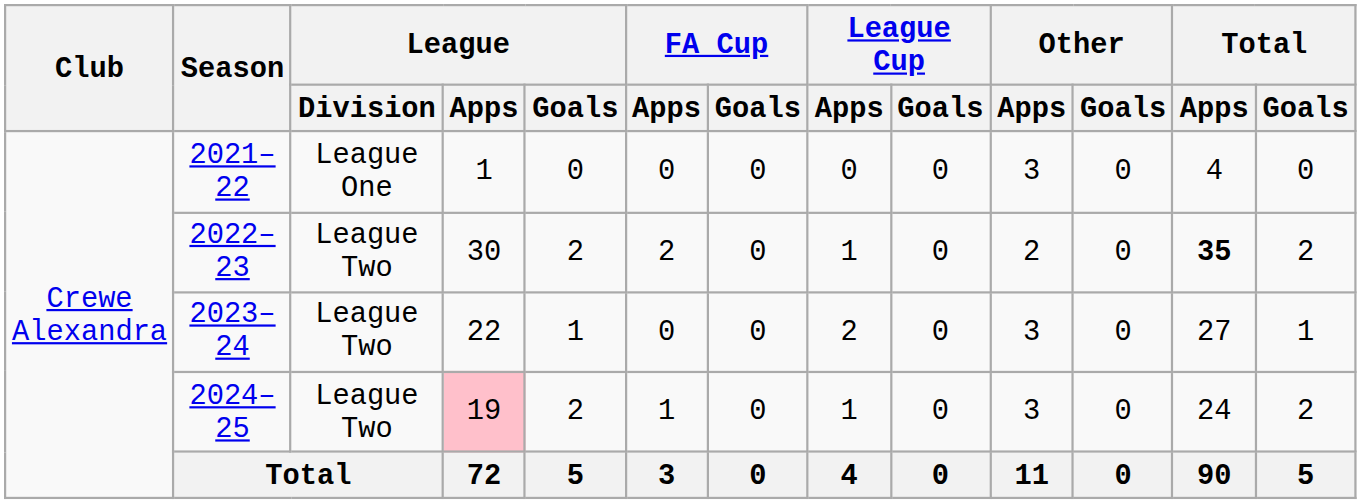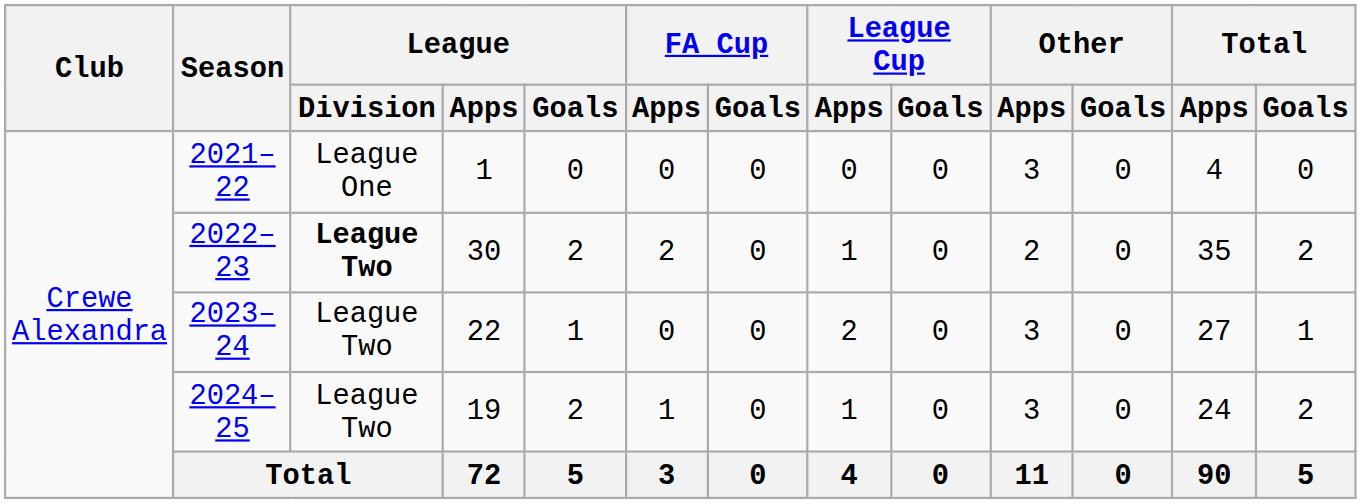(367, 252) normal -> (367, 252) bold
(1214, 252) bold -> (1214, 252) normal
(484, 412) pink background -> (484, 412) no background
